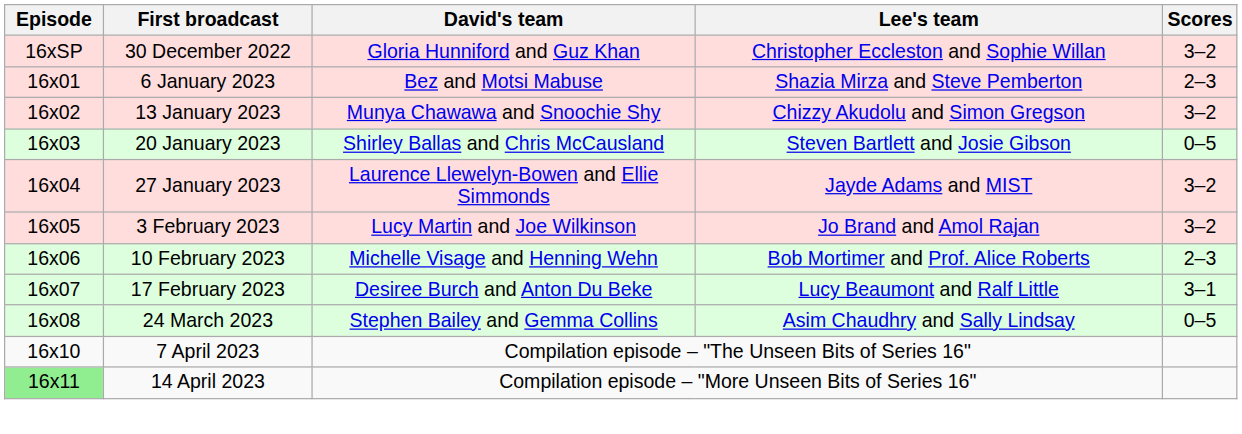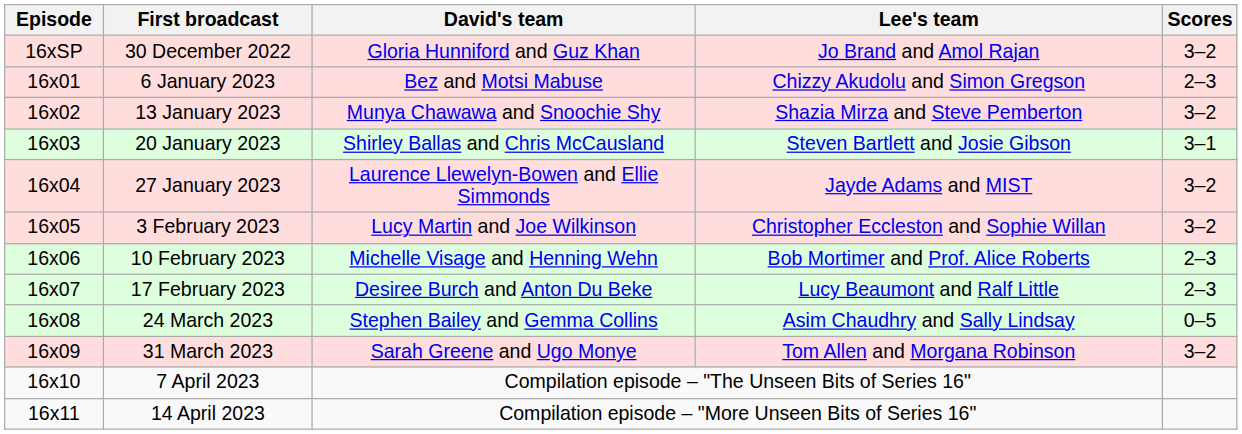(929, 50) Christopher Eccleston and Sophie Willan -> (929, 50) Jo Brand and Amol Rajan
(929, 81) Shazia Mirza and Steve Pemberton -> (929, 81) Chizzy Akudolu and Simon Gregson
(929, 112) Chizzy Akudolu and Simon Gregson -> (929, 112) Shazia Mirza and Steve Pemberton
(1200, 143) 0–5 -> (1200, 143) 3–1
(929, 227) Jo Brand and Amol Rajan -> (929, 227) Christopher Eccleston and Sophie Willan
(1200, 289) 3–1 -> (1200, 289) 2–3
+ row: (208, 351)
(54, 382) lightgreen background -> (54, 413) no background
